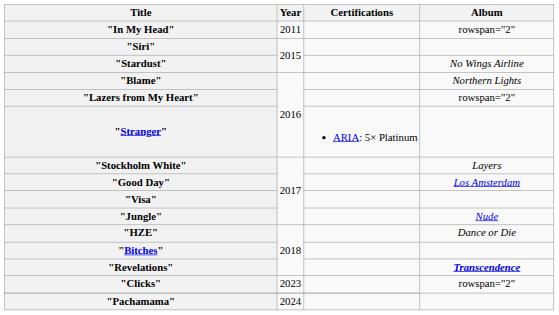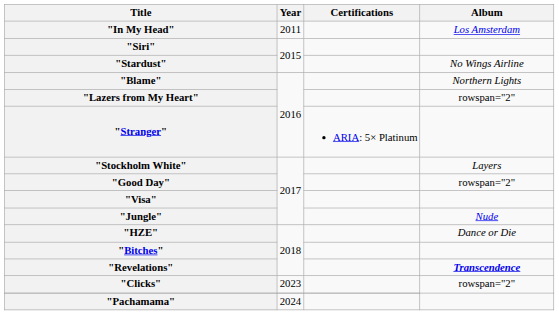(487, 30) rowspan="2" -> (487, 30) Los Amsterdam
(487, 182) Los Amsterdam -> (487, 182) rowspan="2"
